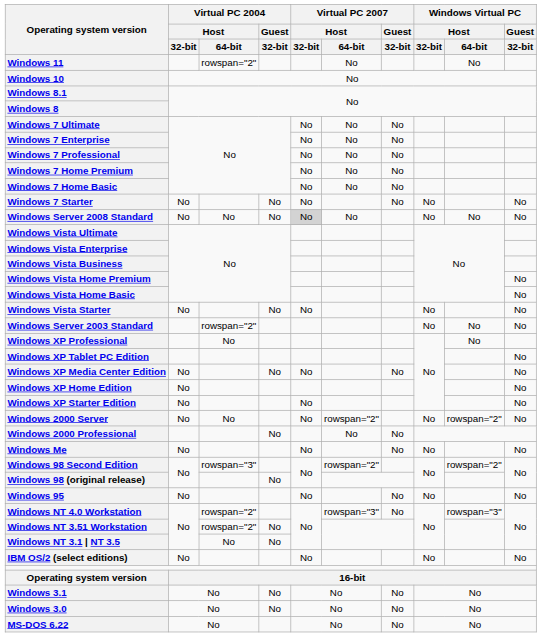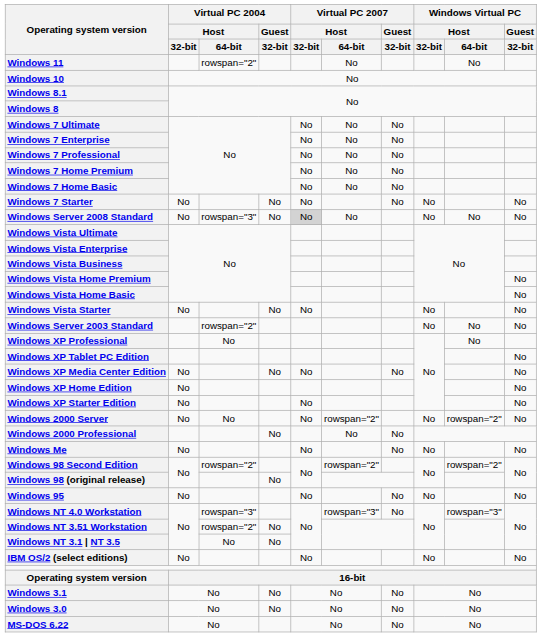(229, 217) No -> (229, 217) rowspan="3"
(229, 465) rowspan="3" -> (229, 465) rowspan="2"
(229, 511) rowspan="2" -> (229, 511) rowspan="3"
